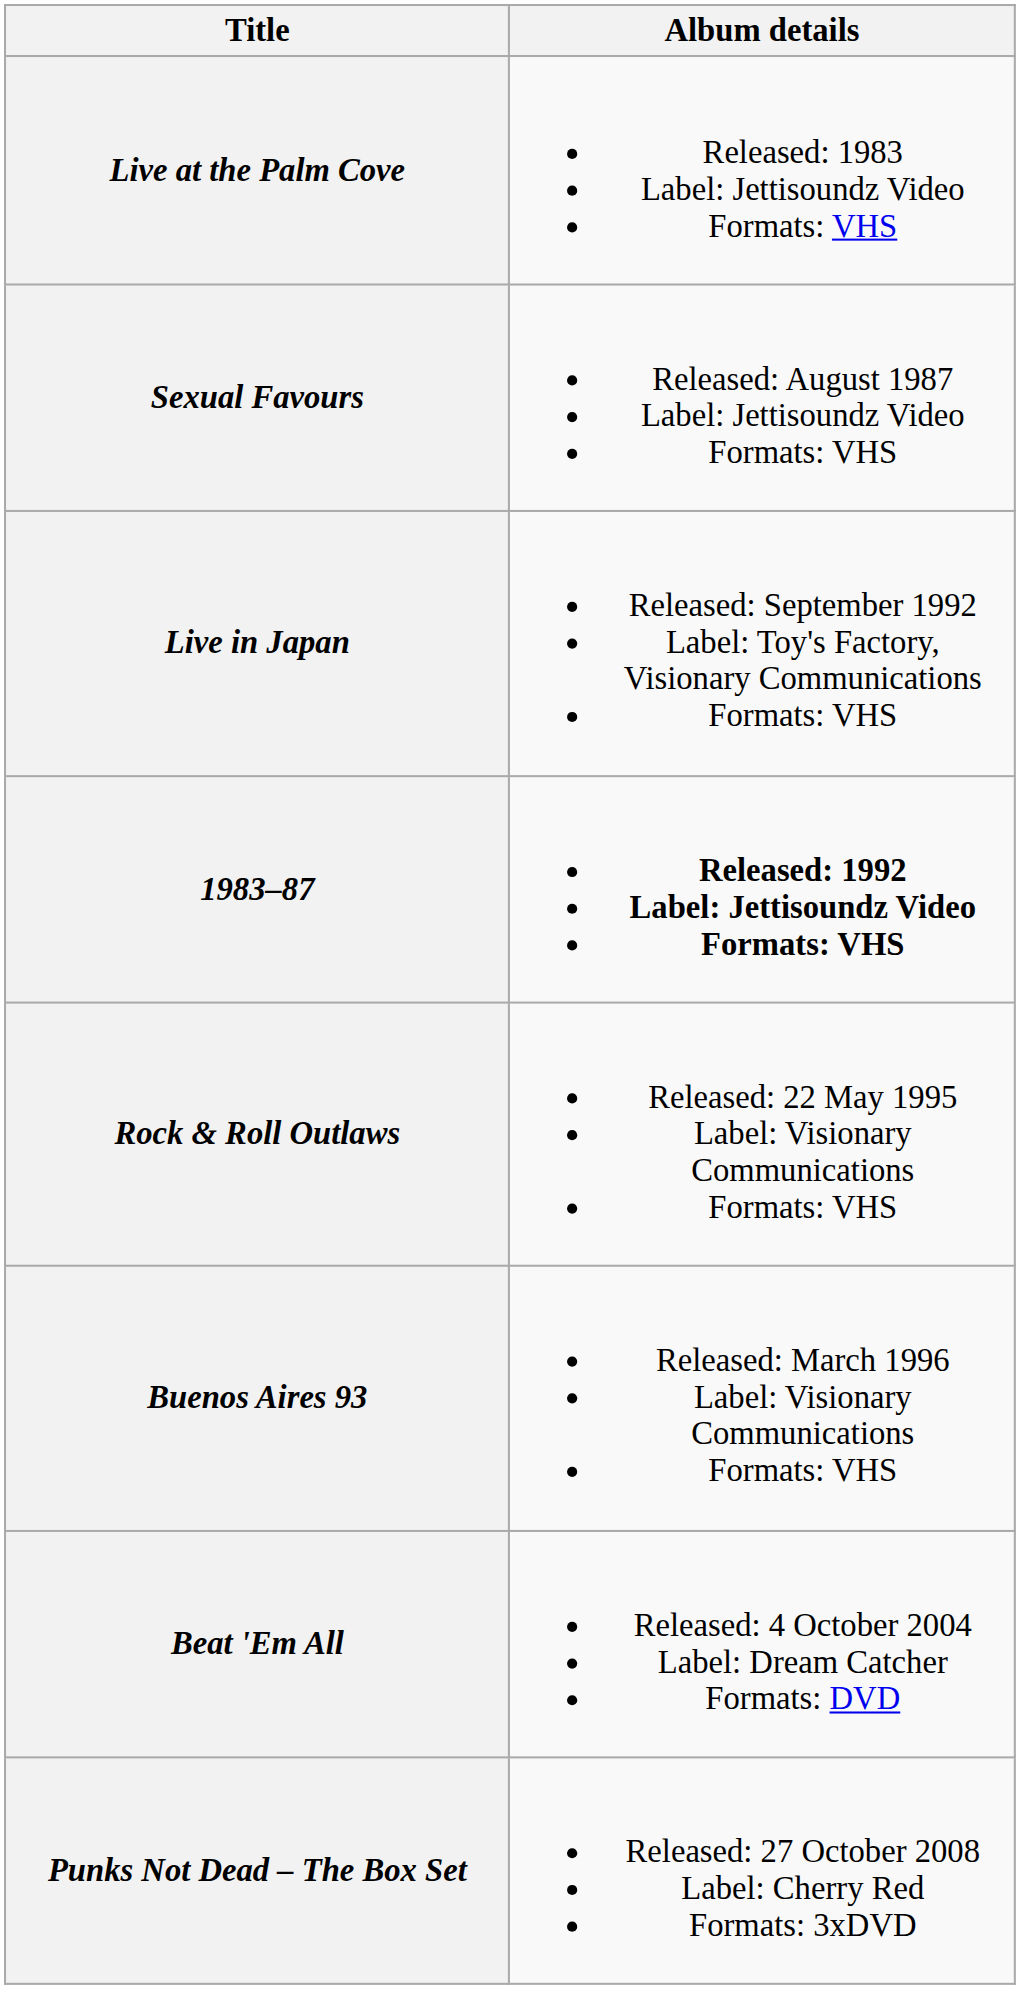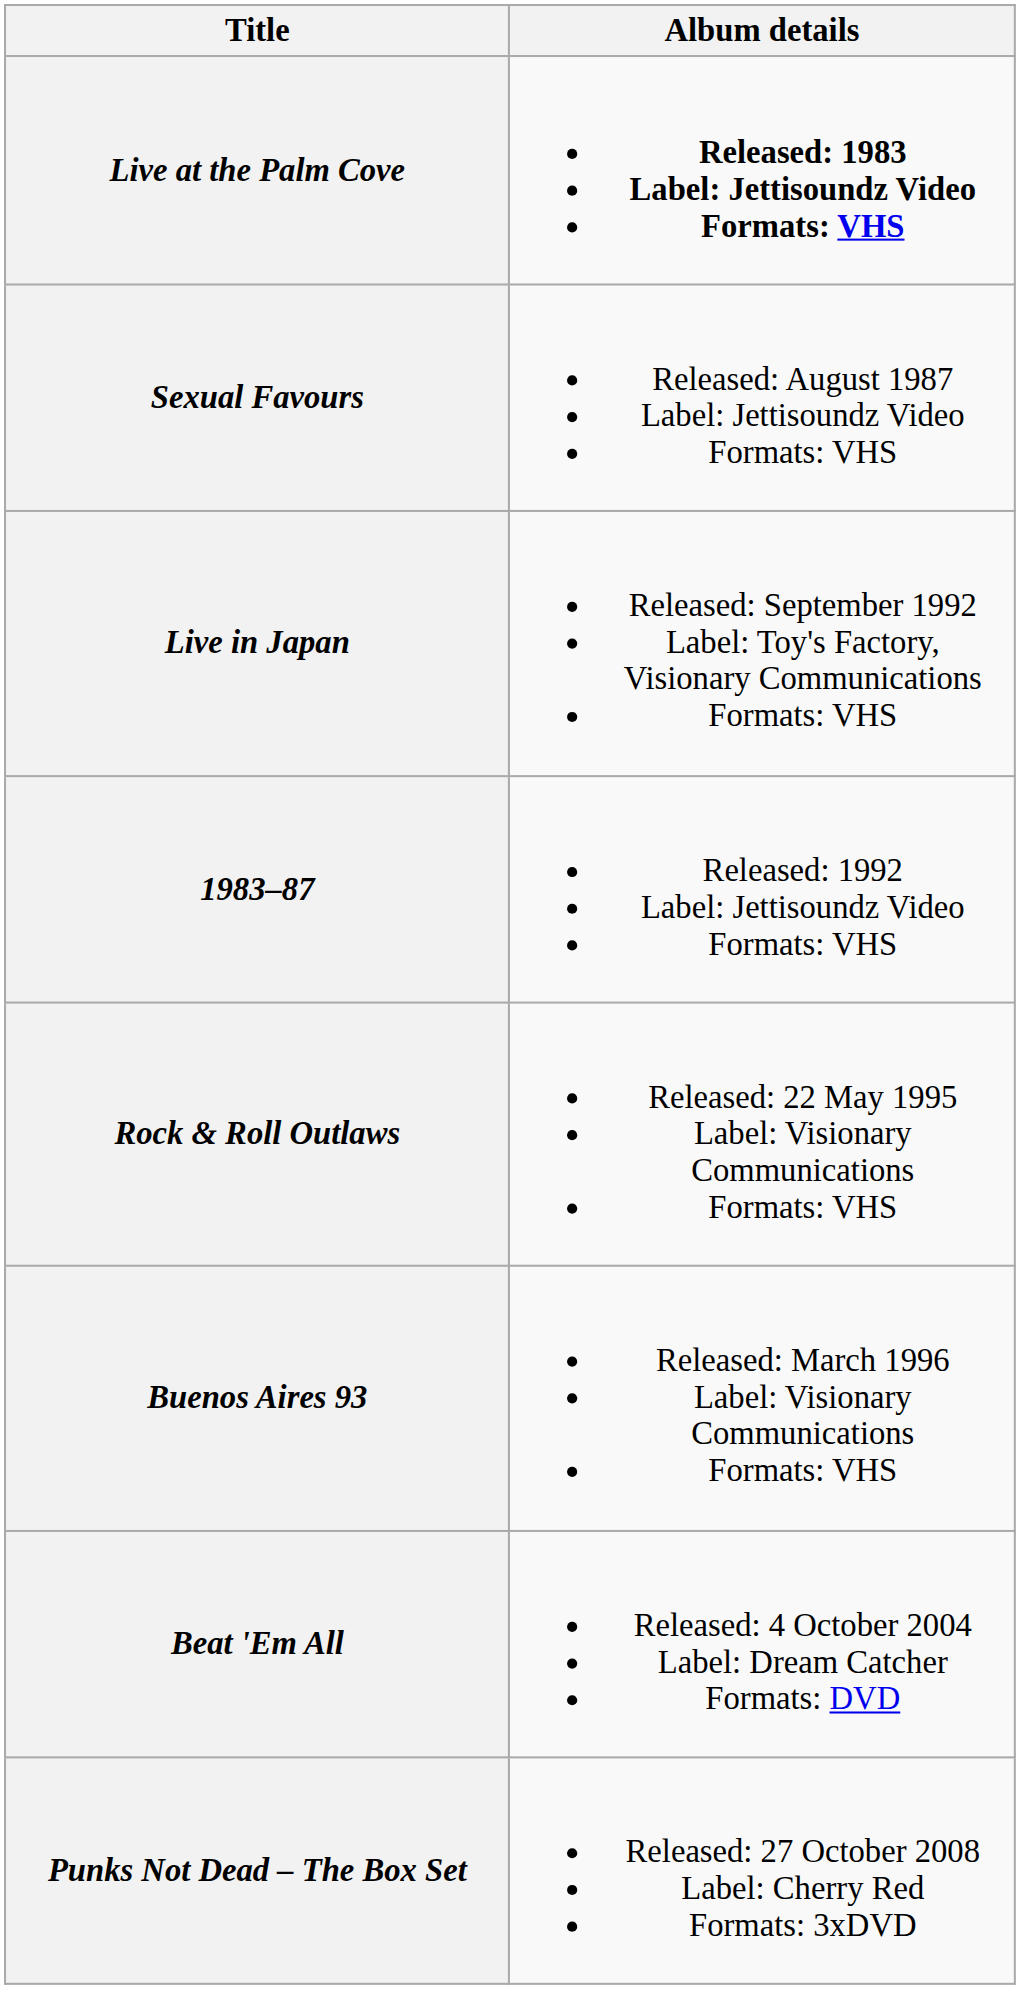(762, 189) normal -> (762, 189) bold
(762, 907) bold -> (762, 907) normal
